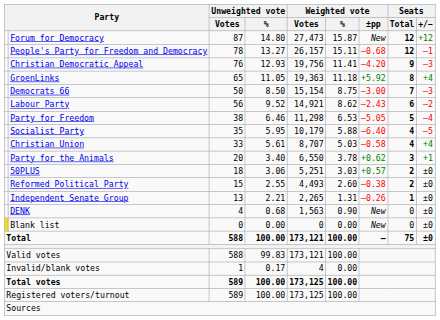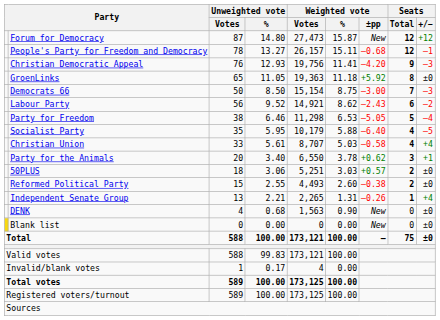(428, 78) +4 -> (428, 78) ±0
(428, 198) ±0 -> (428, 198) +4
